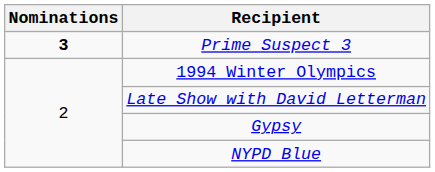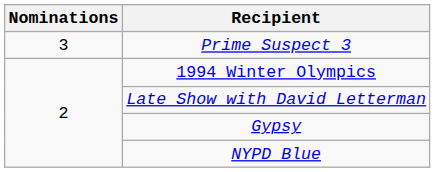(64, 45) bold -> (64, 45) normal
